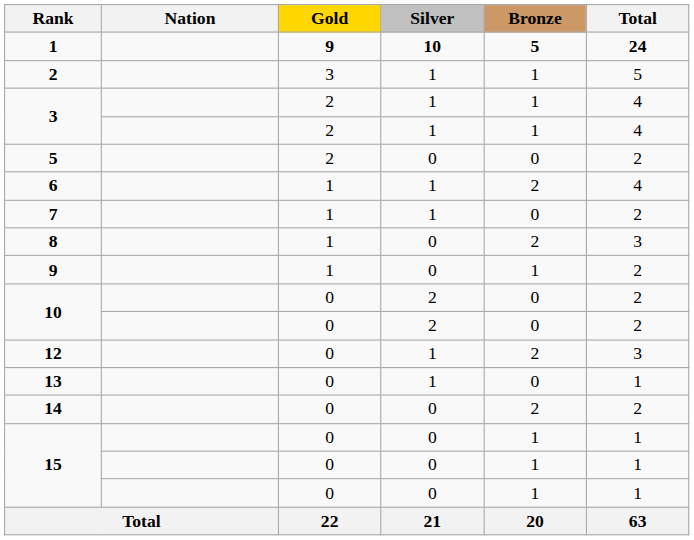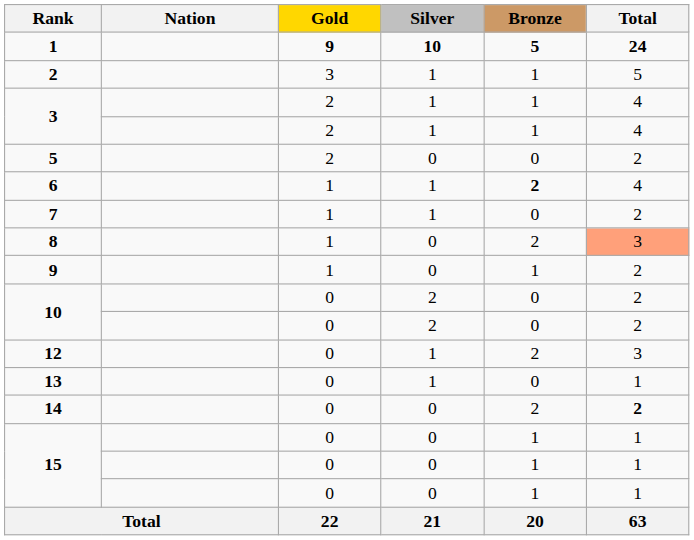(535, 185) normal -> (535, 185) bold
(638, 241) no background -> (638, 241) lightsalmon background
(638, 409) normal -> (638, 409) bold
